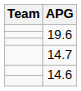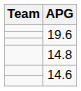(60, 55) 14.7 -> (60, 55) 14.8
